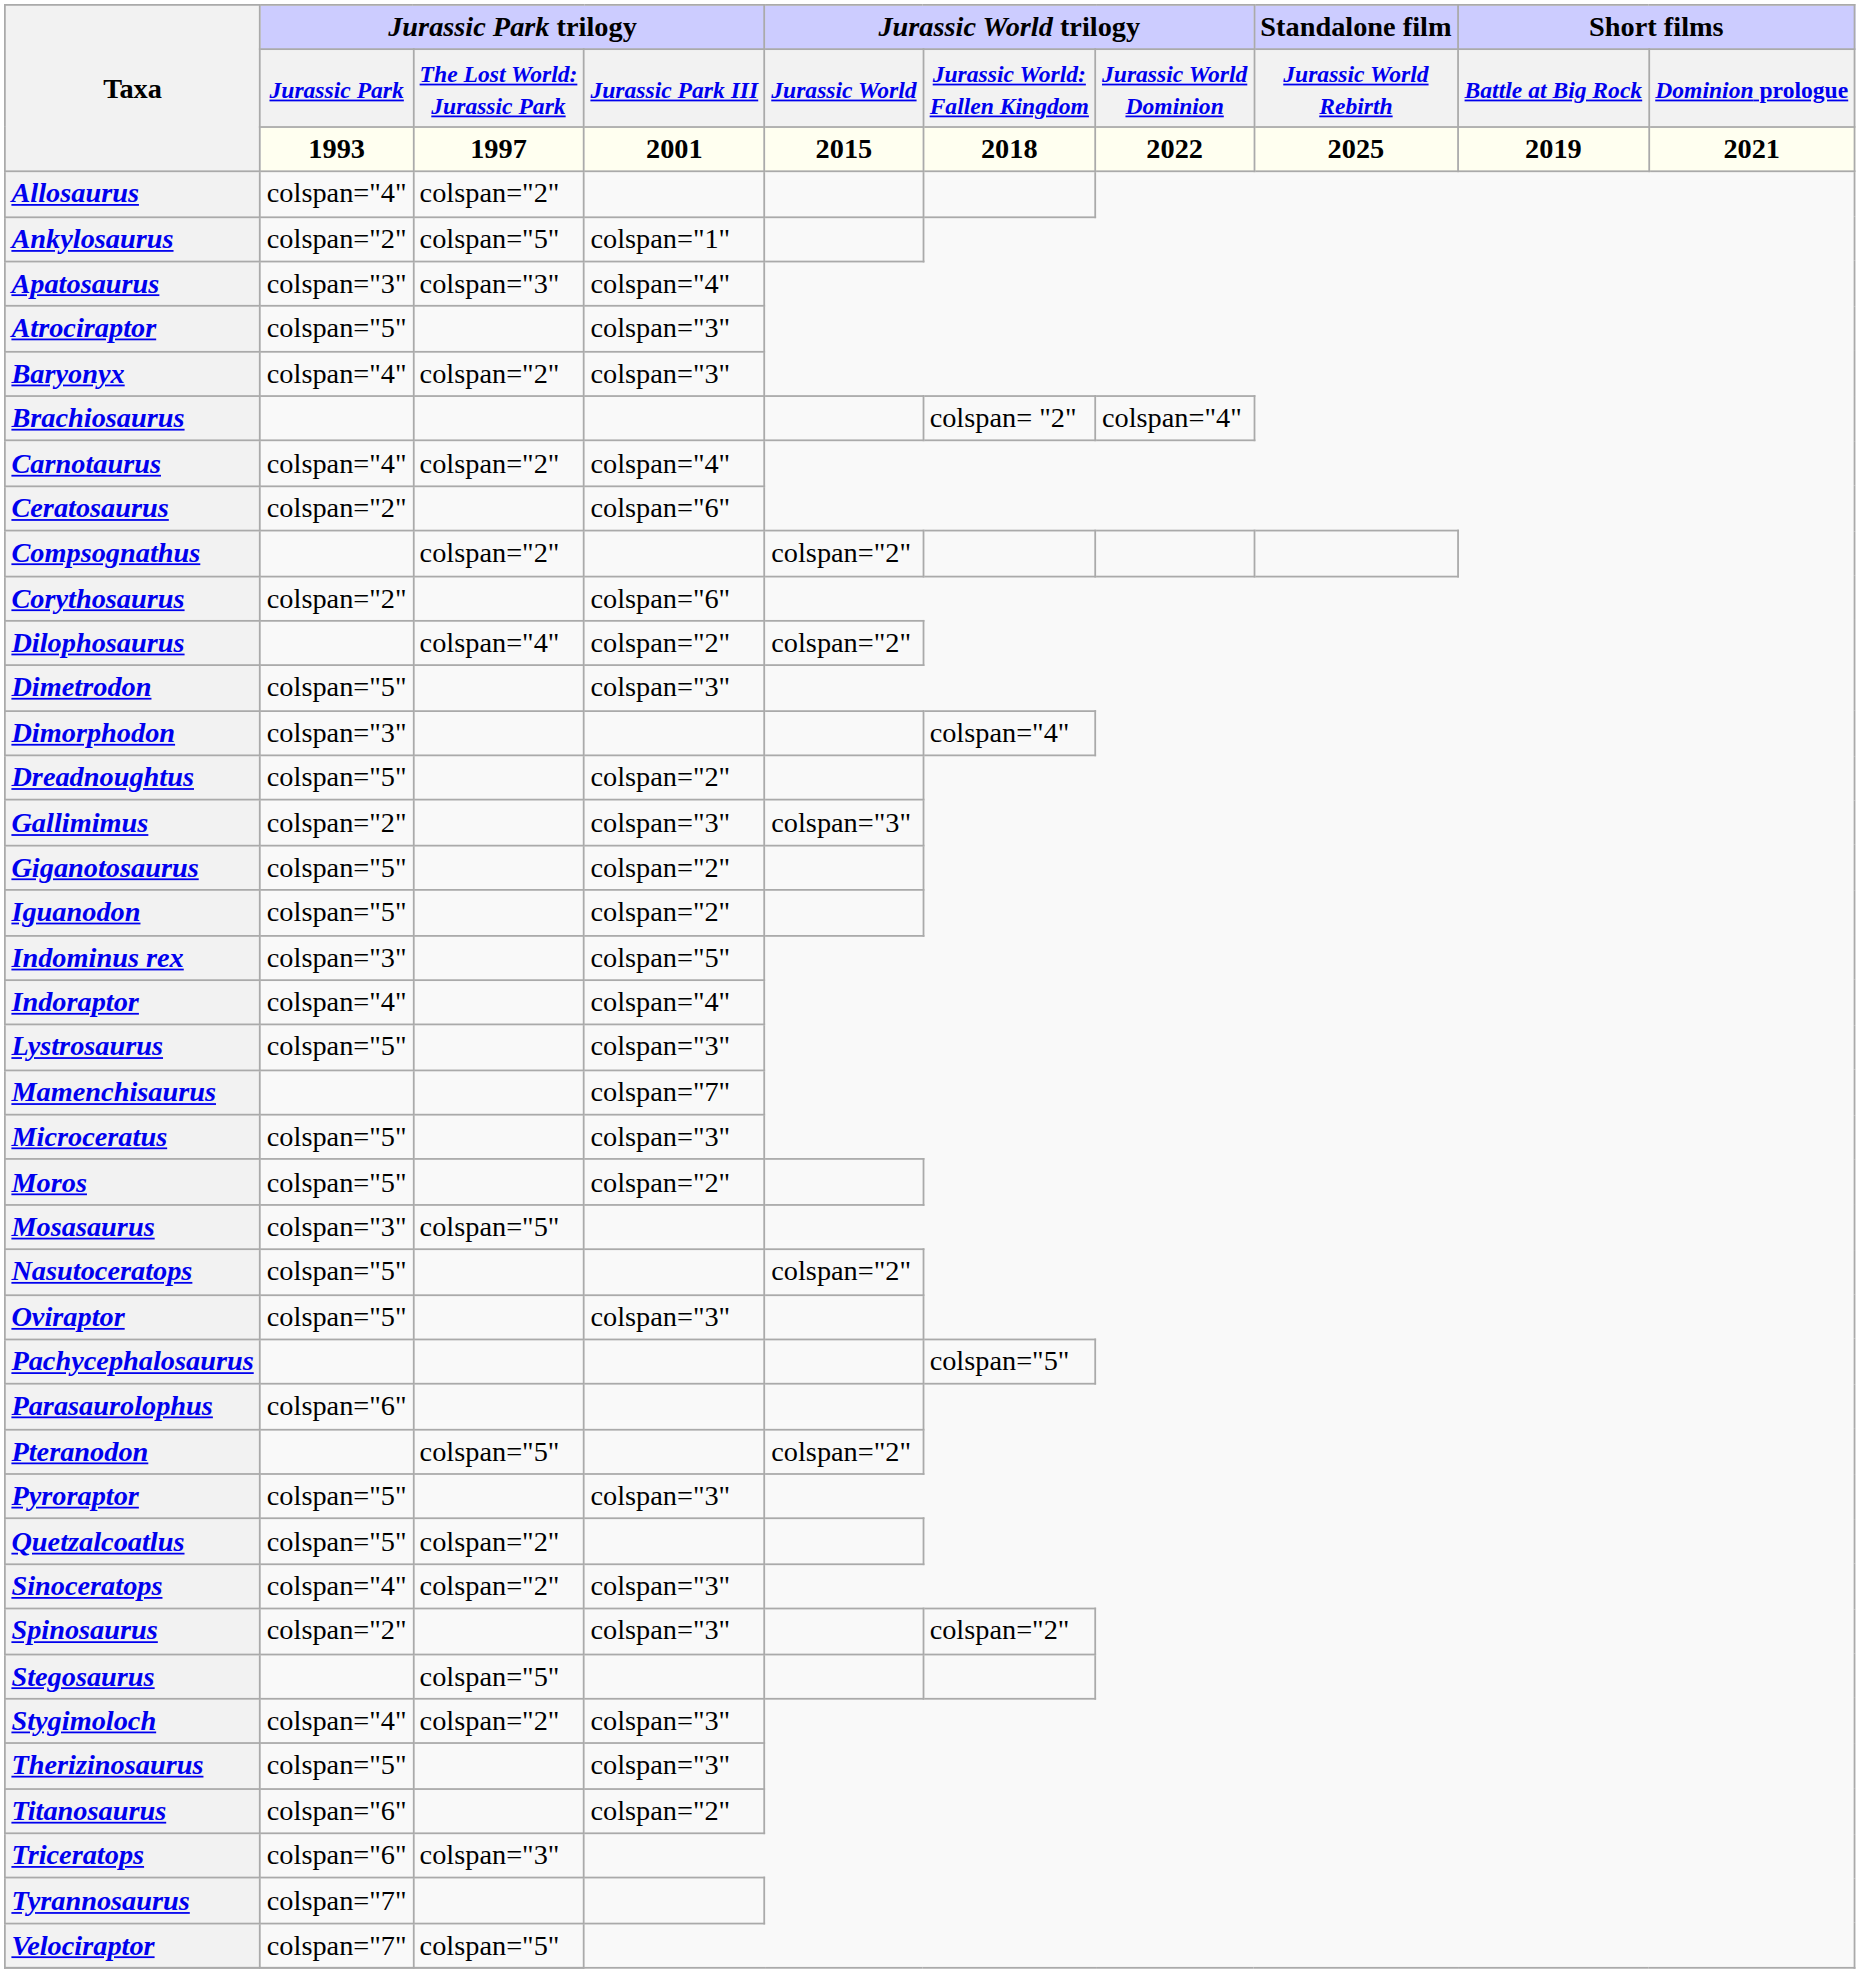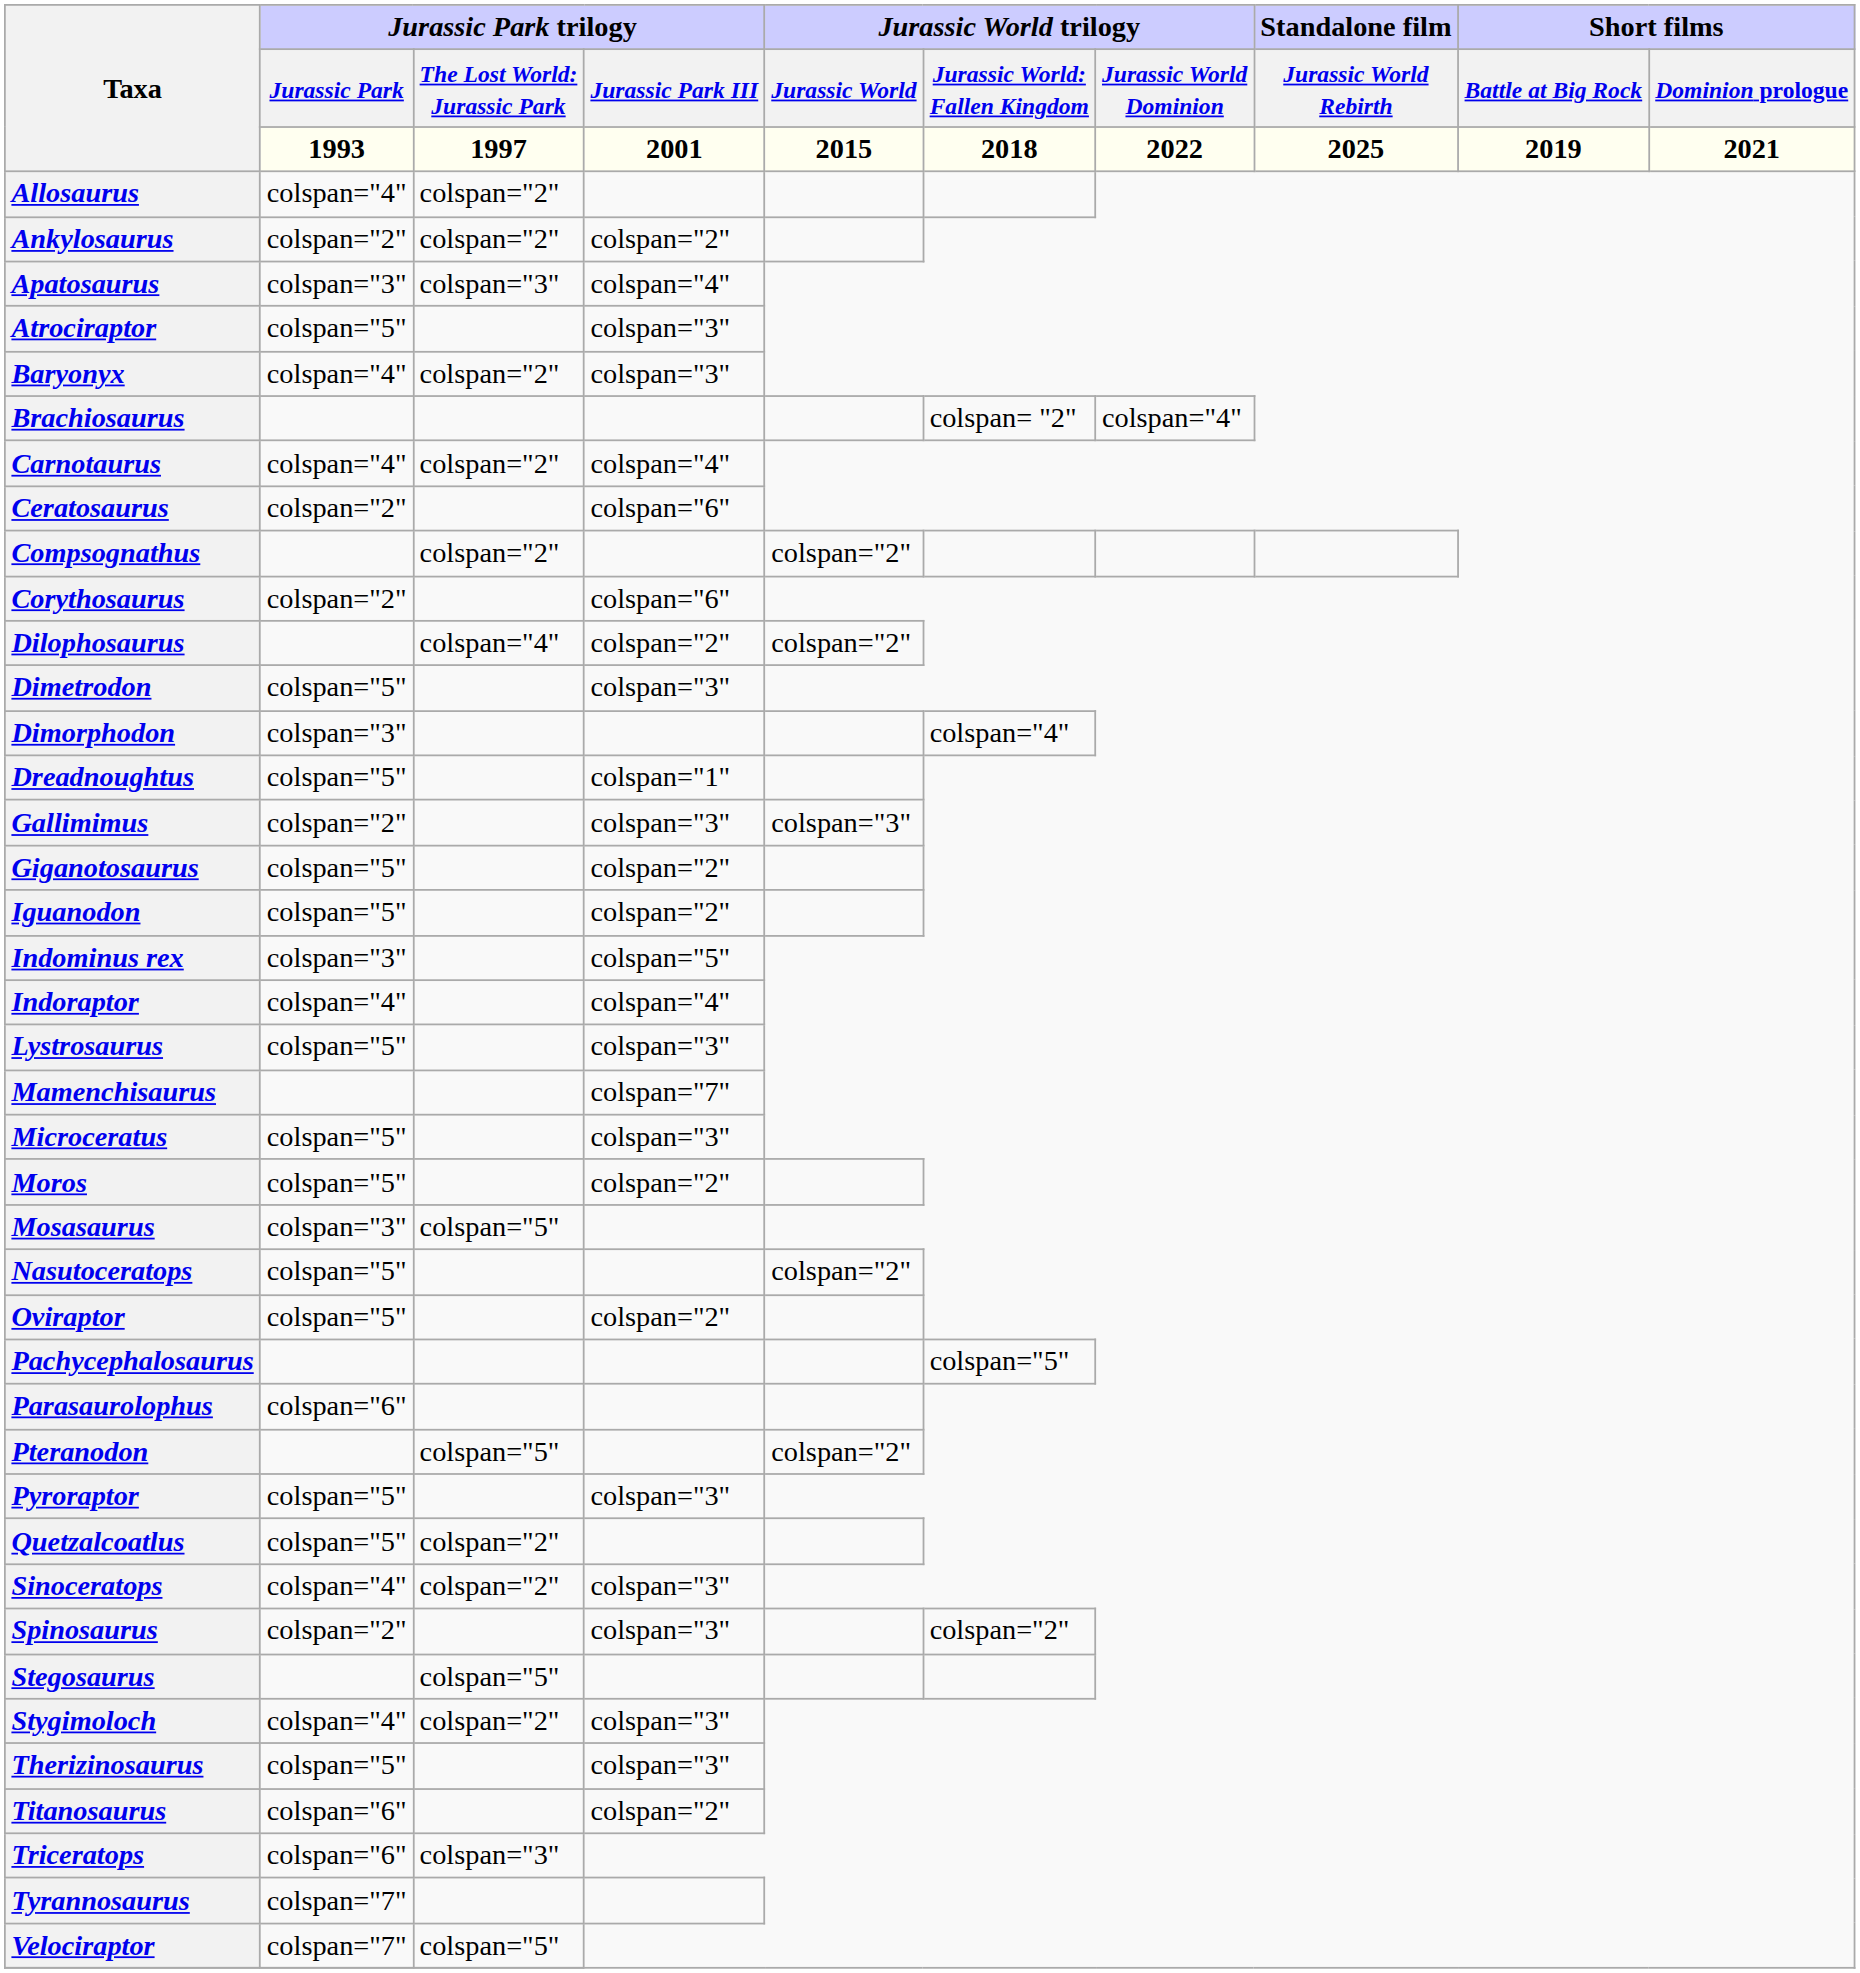(490, 238) colspan="5" -> (490, 238) colspan="2"
(660, 238) colspan="1" -> (660, 238) colspan="2"
(660, 777) colspan="2" -> (660, 777) colspan="1"
(660, 1316) colspan="3" -> (660, 1316) colspan="2"
